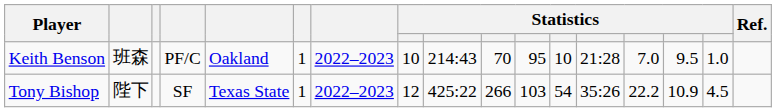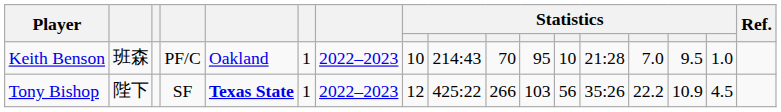(249, 90) normal -> (251, 90) bold
(563, 90) 54 -> (568, 90) 56
